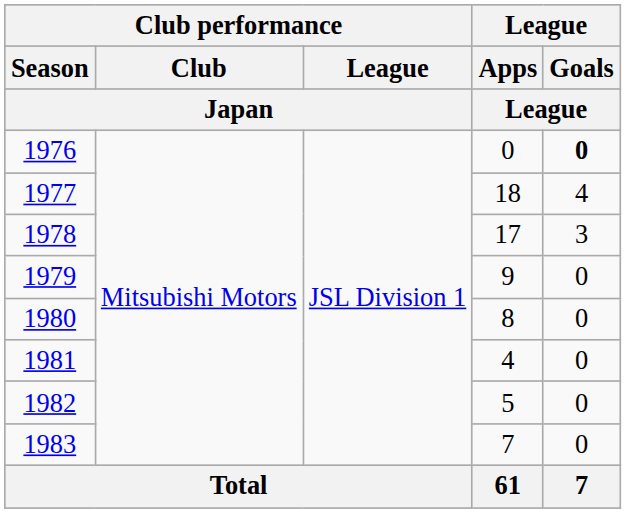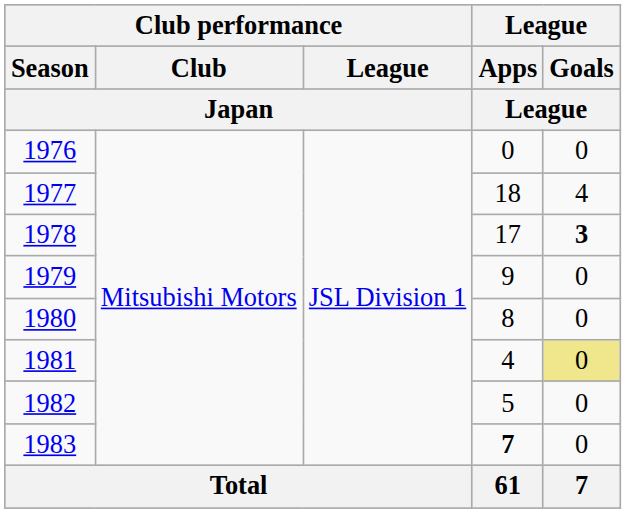(582, 151) bold -> (582, 151) normal
(582, 234) normal -> (582, 234) bold
(582, 360) no background -> (582, 360) khaki background
(508, 444) normal -> (508, 444) bold
